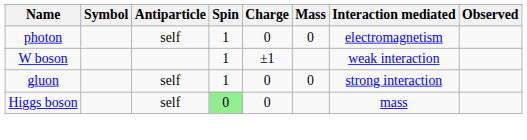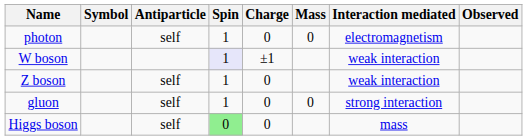(226, 59) no background -> (226, 59) lavender background
+ row: (43, 80)
